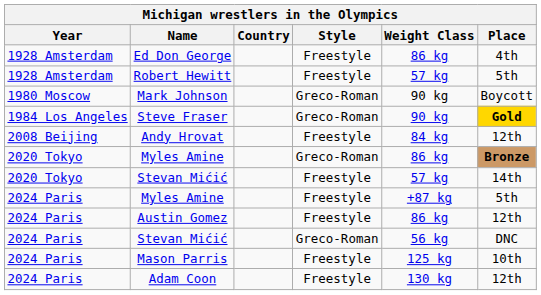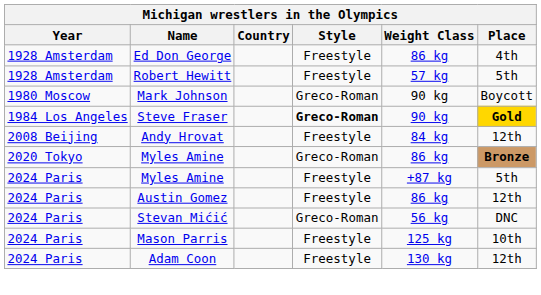(337, 116) normal -> (337, 116) bold
- row: (45, 177)
